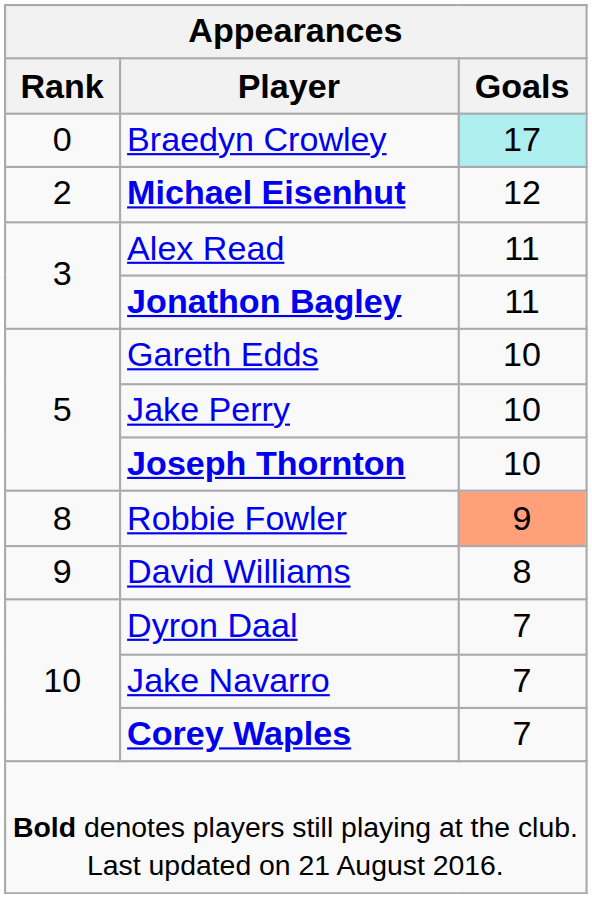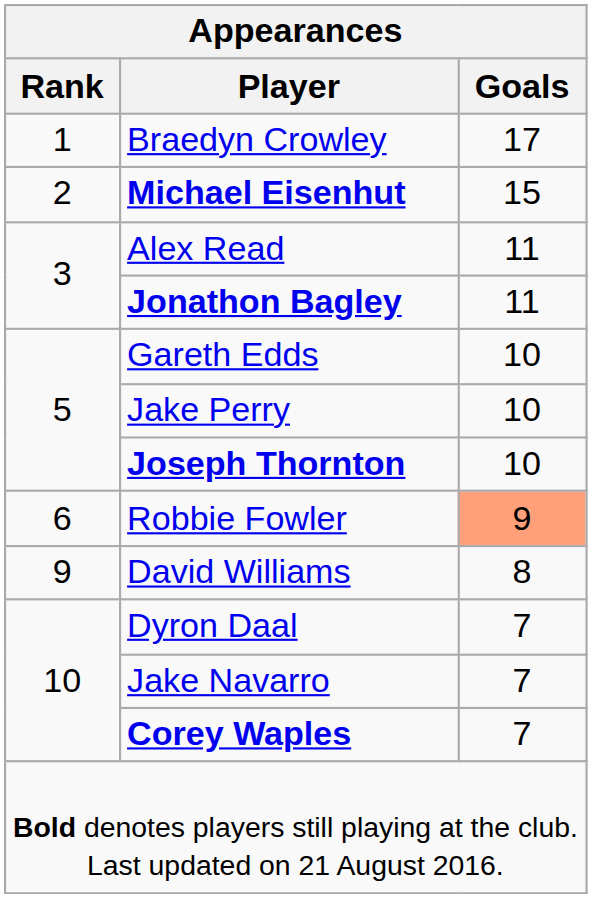(62, 139) 0 -> (62, 139) 1
(522, 139) paleturquoise background -> (522, 139) no background
(522, 193) 12 -> (522, 193) 15
(62, 517) 8 -> (62, 517) 6
